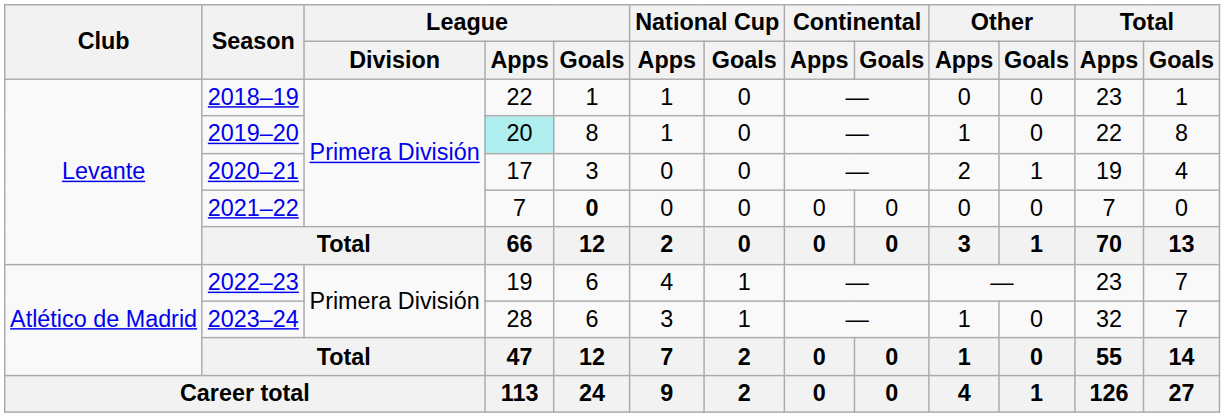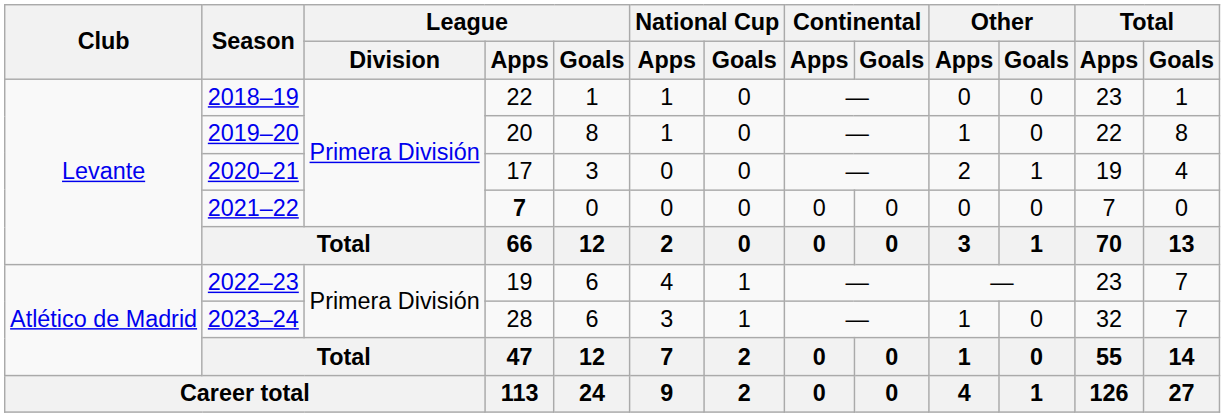(520, 134) paleturquoise background -> (520, 134) no background
(520, 208) normal -> (520, 208) bold
(592, 208) bold -> (592, 208) normal
